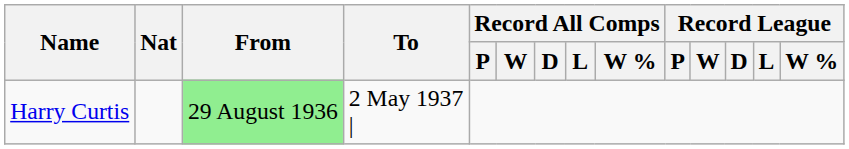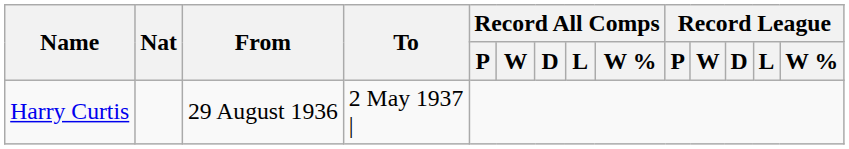(263, 111) lightgreen background -> (263, 111) no background
